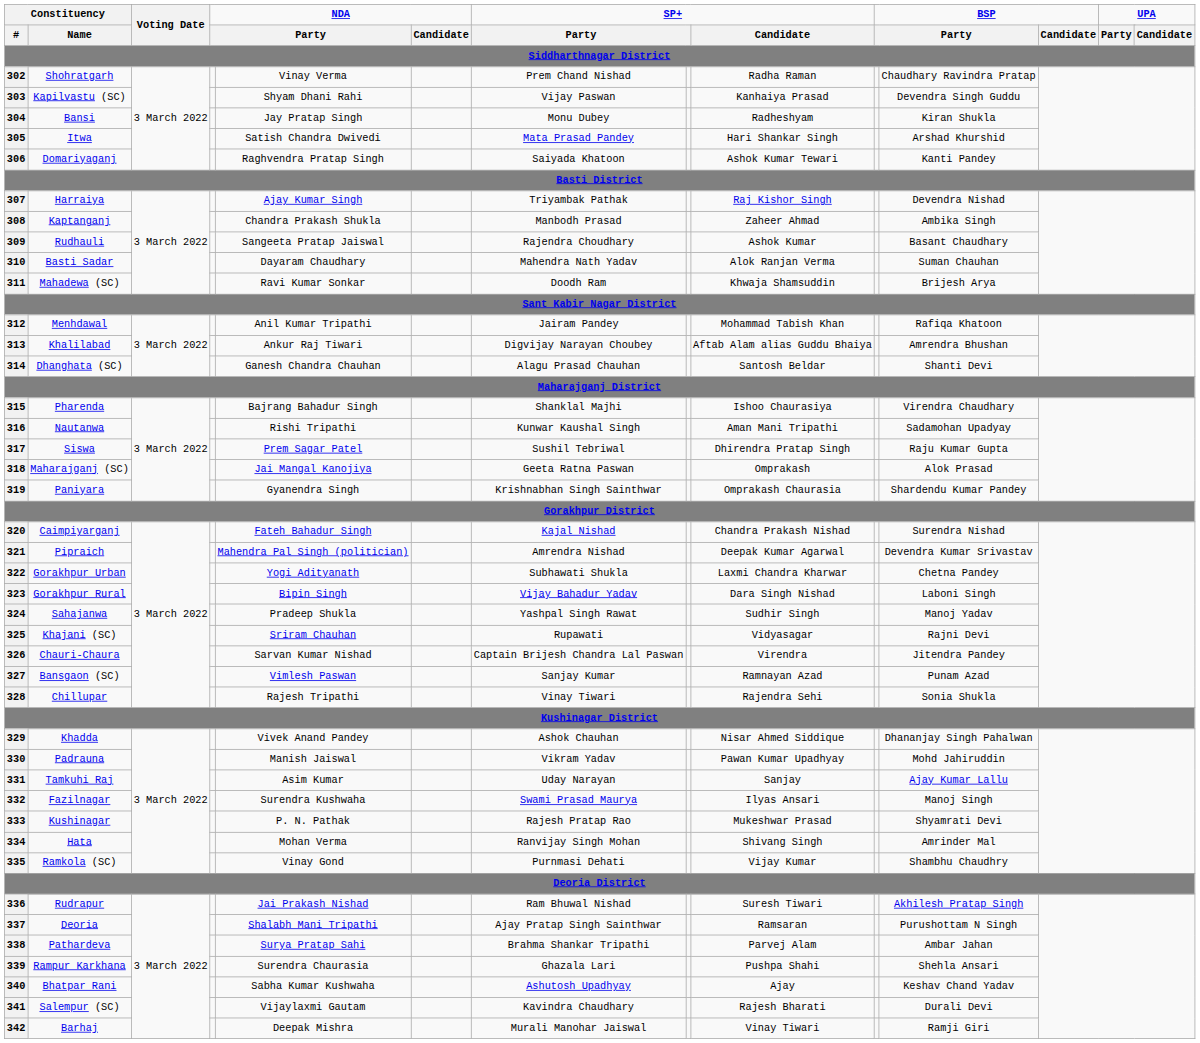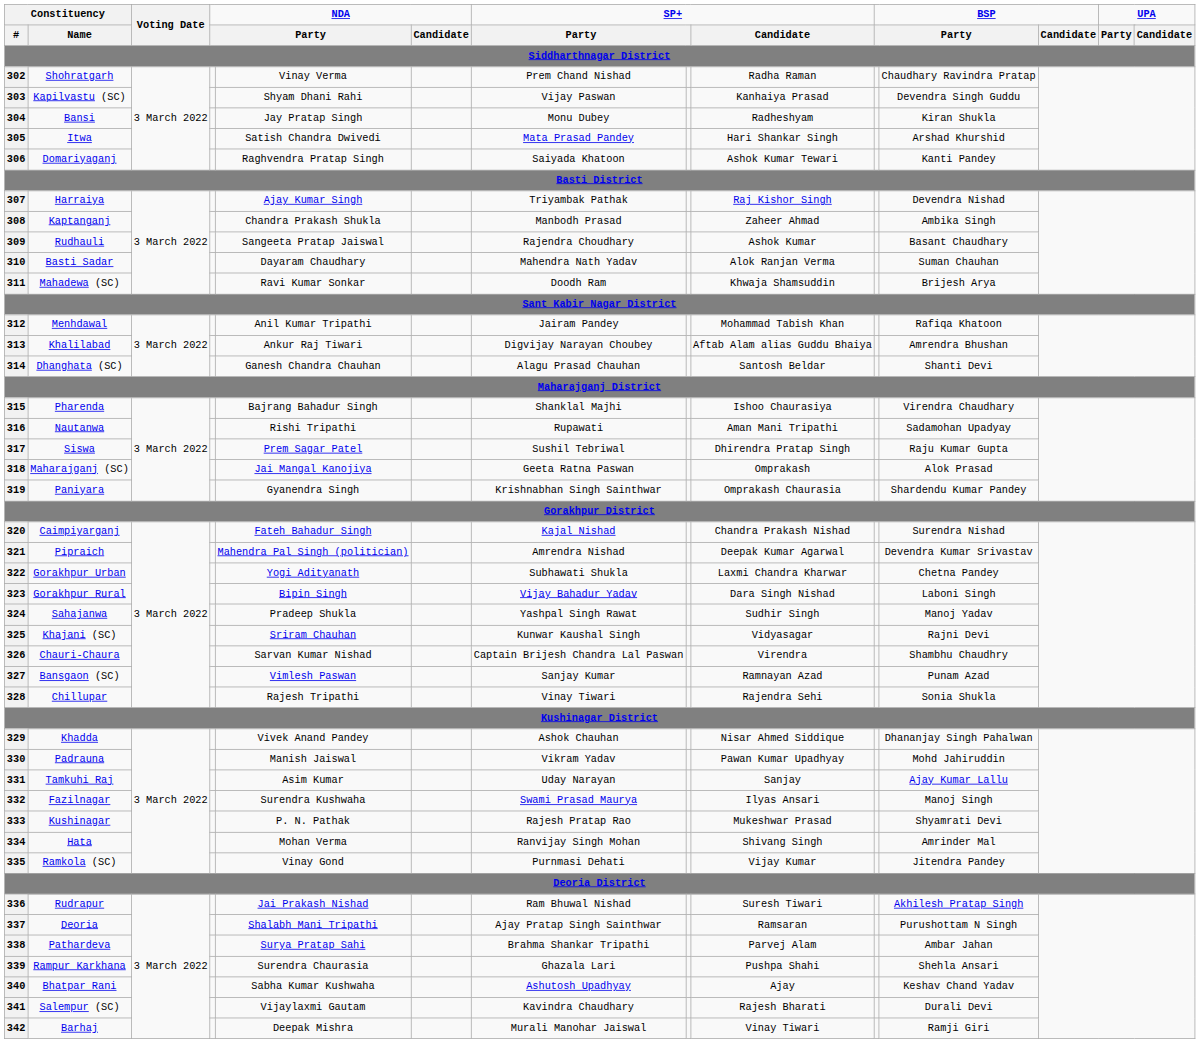(579, 428) Kunwar Kaushal Singh -> (579, 428) Rupawati
(579, 635) Rupawati -> (579, 635) Kunwar Kaushal Singh
(959, 656) Jitendra Pandey -> (959, 656) Shambhu Chaudhry
(959, 863) Shambhu Chaudhry -> (959, 863) Jitendra Pandey
